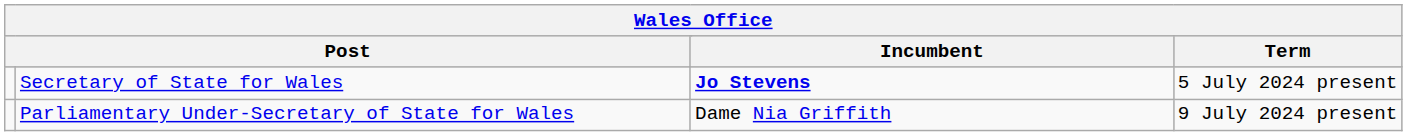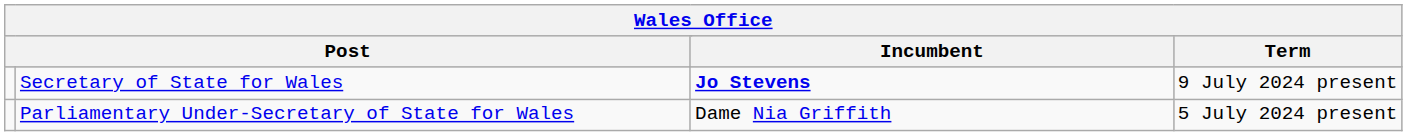(1288, 83) 5 July 2024 present -> (1288, 83) 9 July 2024 present
(1288, 114) 9 July 2024 present -> (1288, 114) 5 July 2024 present
